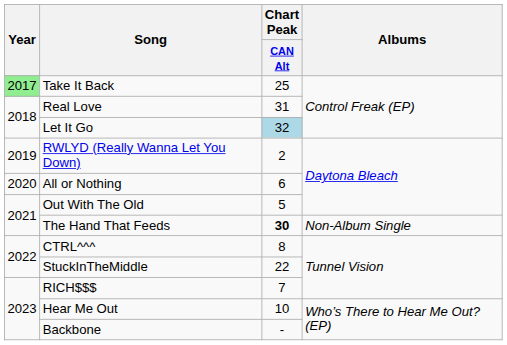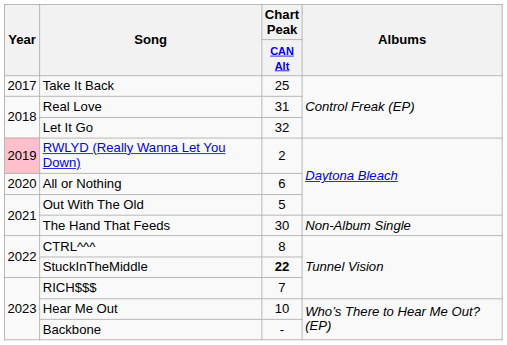(22, 86) lightgreen background -> (22, 86) no background
(282, 127) lightblue background -> (282, 127) no background
(22, 155) no background -> (22, 155) pink background
(282, 225) bold -> (282, 225) normal
(282, 267) normal -> (282, 267) bold
